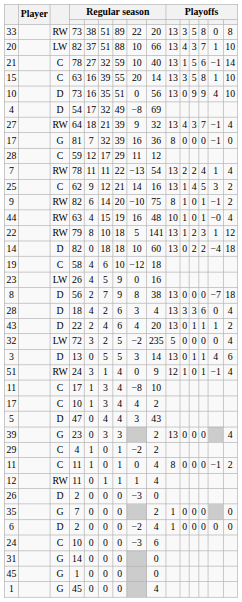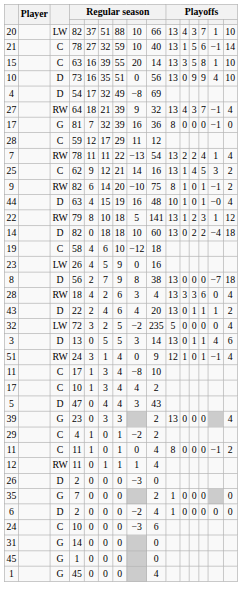- row: (11, 32)
(60, 217) RW -> (60, 202) D
(60, 310) D -> (60, 295) RW
